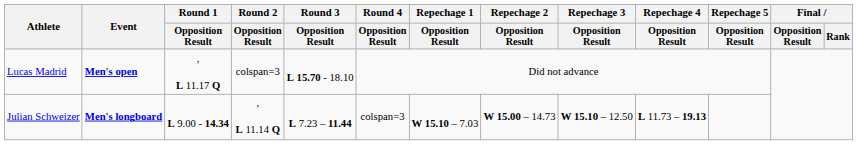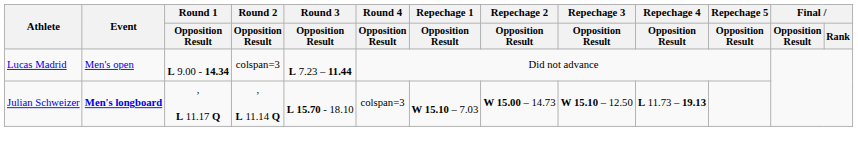(111, 71) bold -> (109, 65) normal
(198, 71) , L 11.17 Q -> (198, 71) L 9.00 - 14.34
(320, 78) L 15.70 - 18.10 -> (320, 71) L 7.23 – 11.44
(198, 123) L 9.00 - 14.34 -> (198, 103) , L 11.17 Q
(320, 123) L 7.23 – 11.44 -> (320, 110) L 15.70 - 18.10
